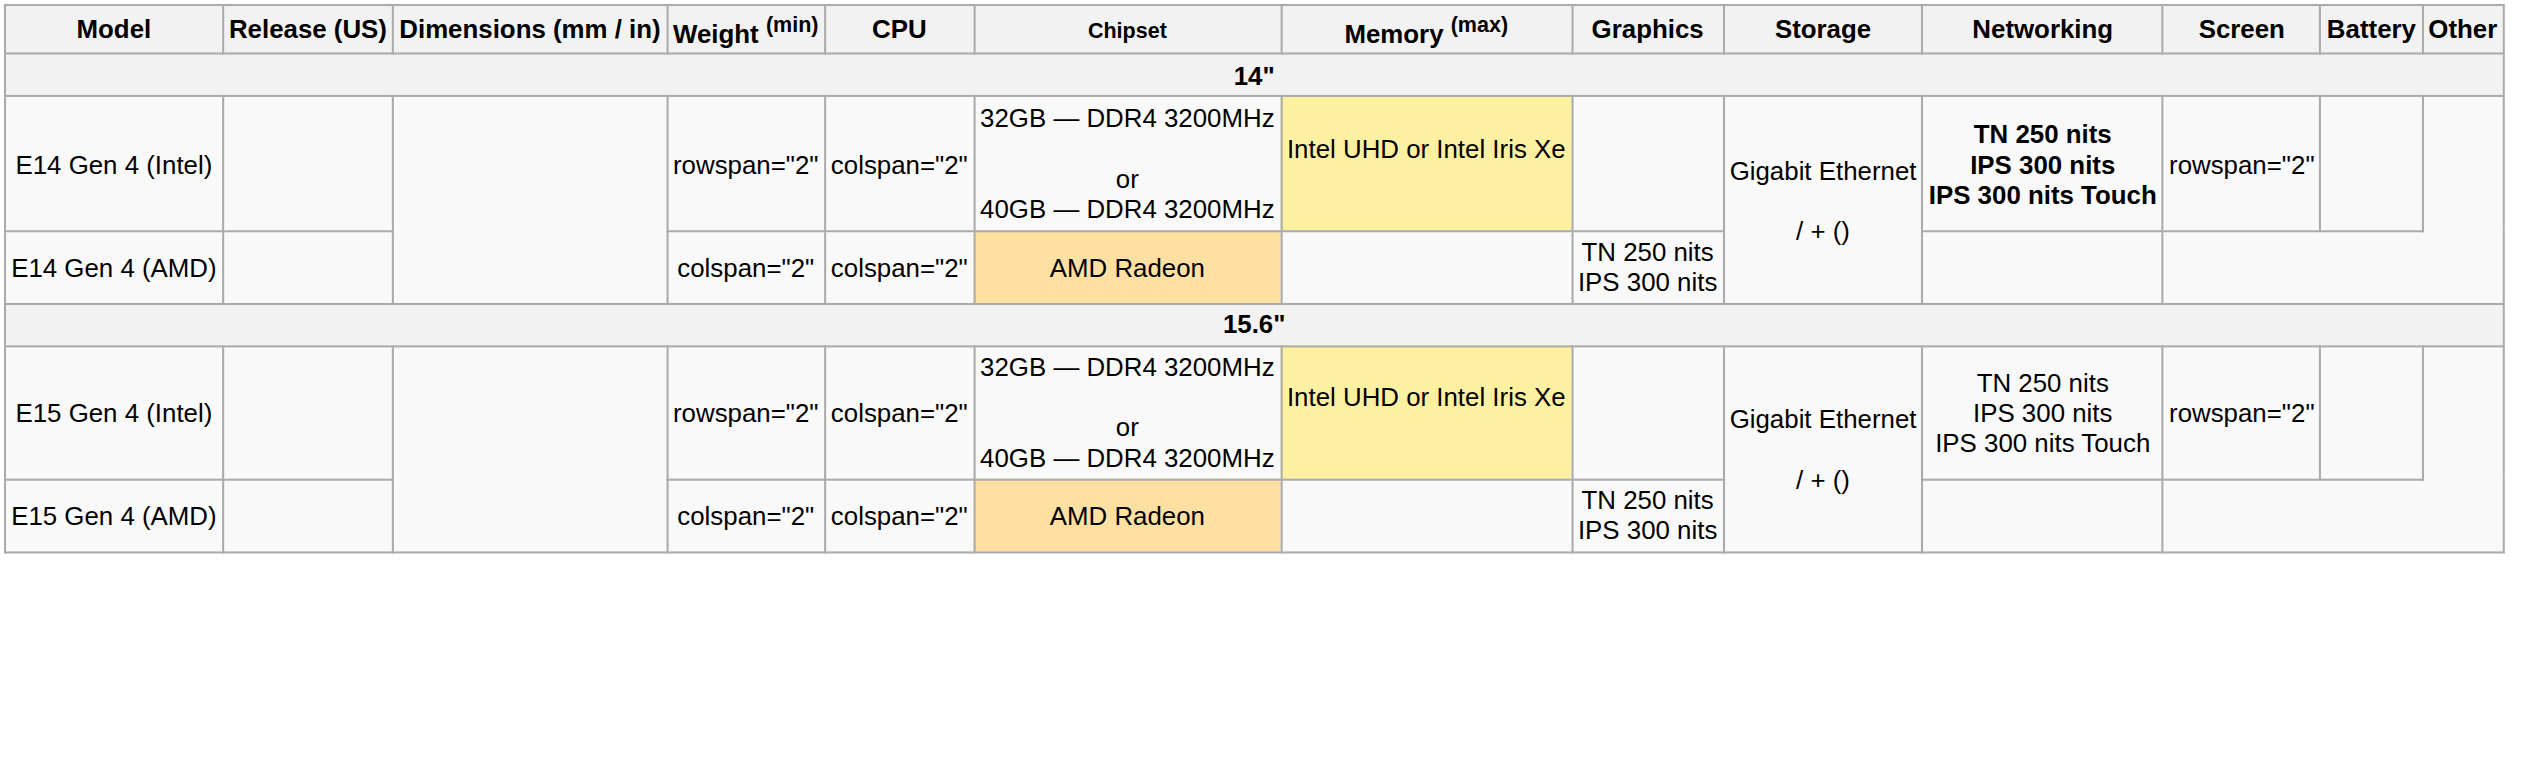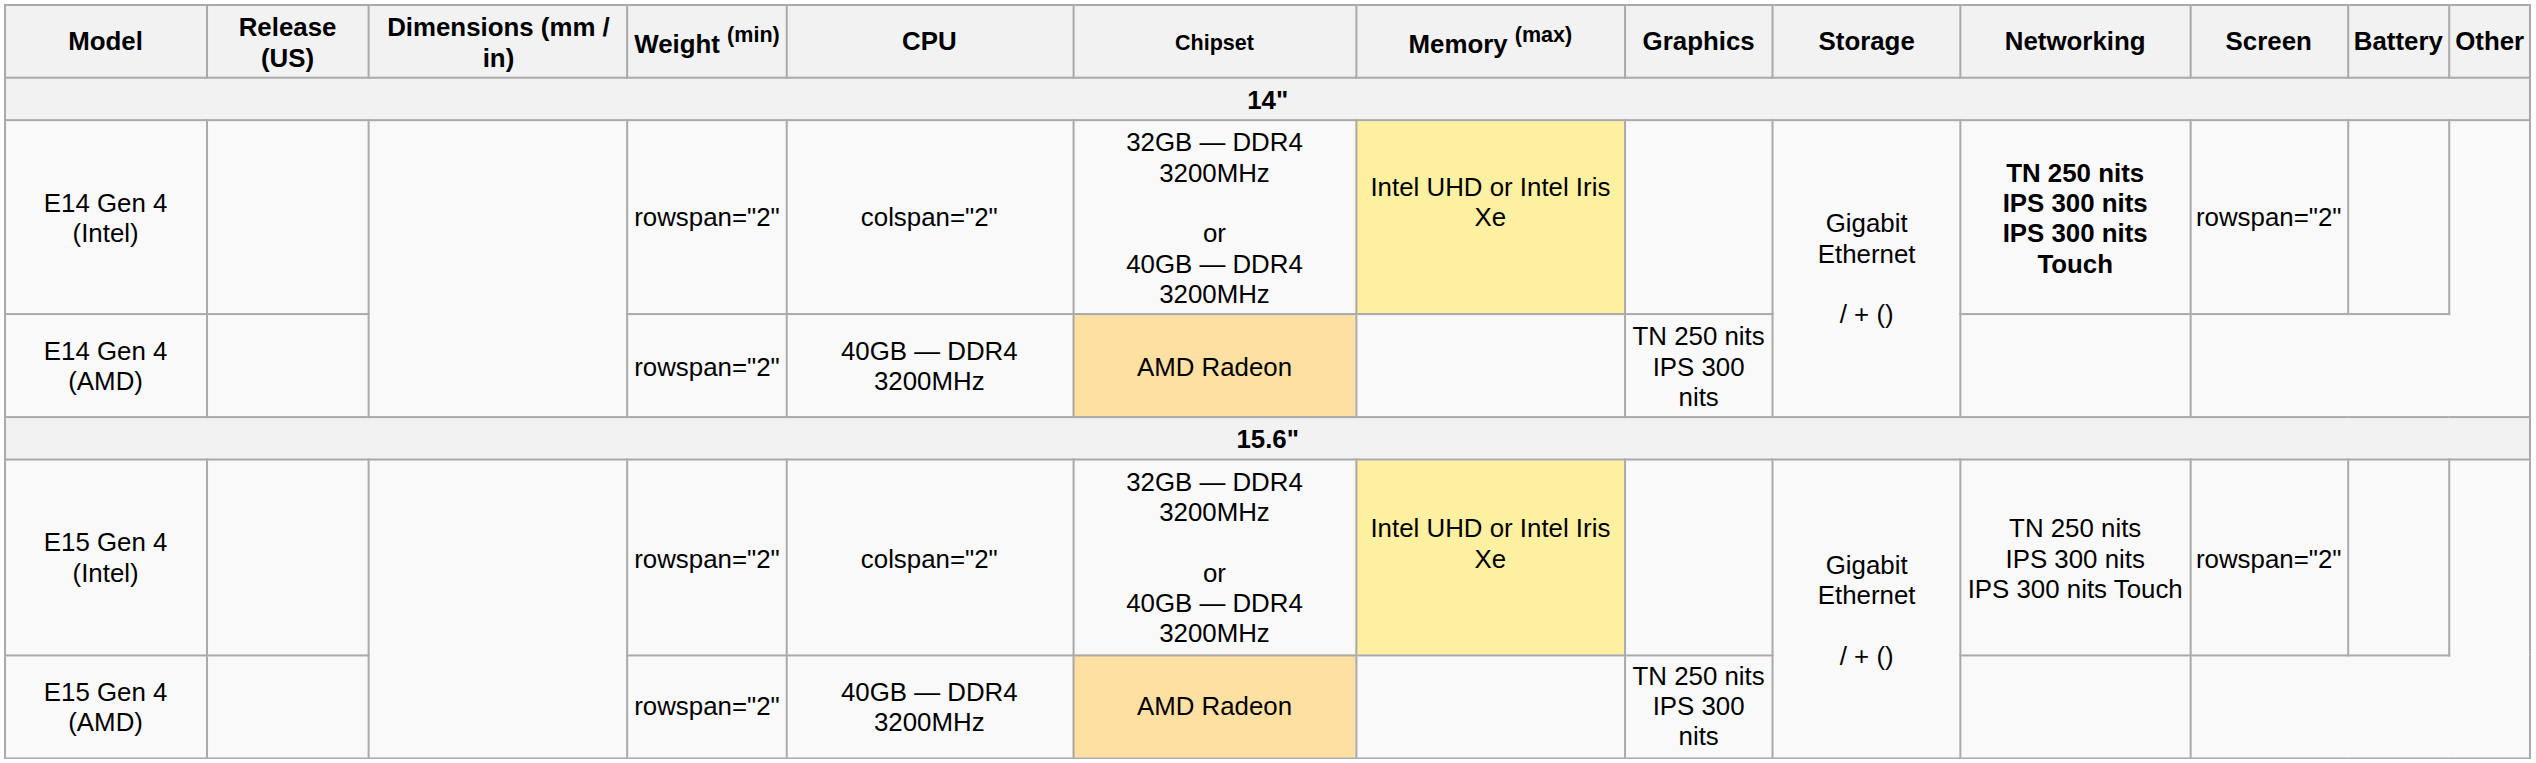(746, 267) colspan="2" -> (707, 366) rowspan="2"
(899, 267) colspan="2" -> (929, 366) 40GB — DDR4 3200MHz
(746, 516) colspan="2" -> (707, 706) rowspan="2"
(899, 516) colspan="2" -> (929, 706) 40GB — DDR4 3200MHz
